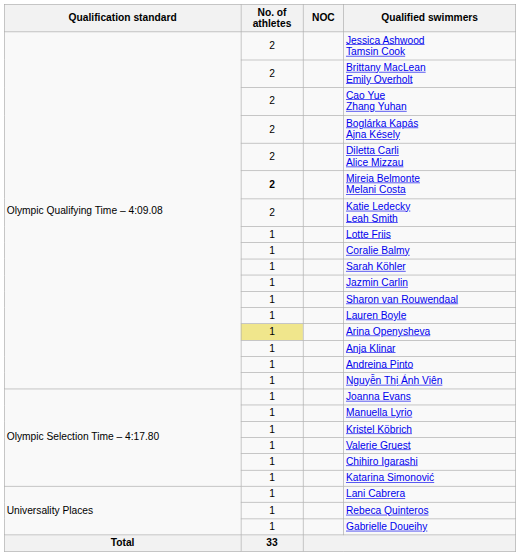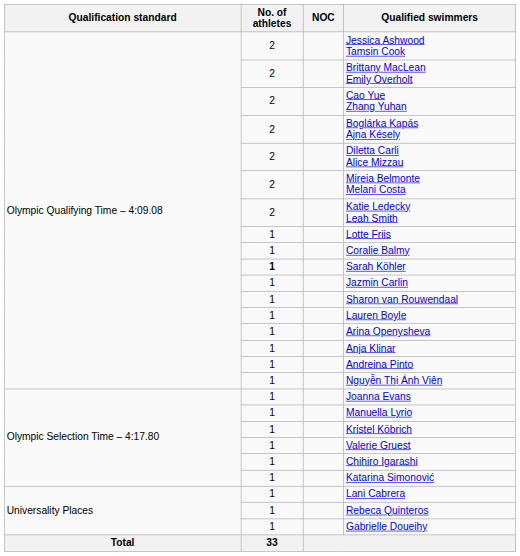(272, 184) bold -> (272, 184) normal
(272, 267) normal -> (272, 267) bold
(272, 332) khaki background -> (272, 332) no background
